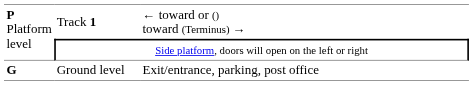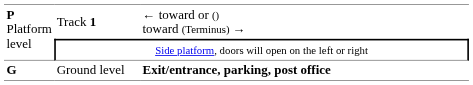(231, 70) normal -> (237, 70) bold
